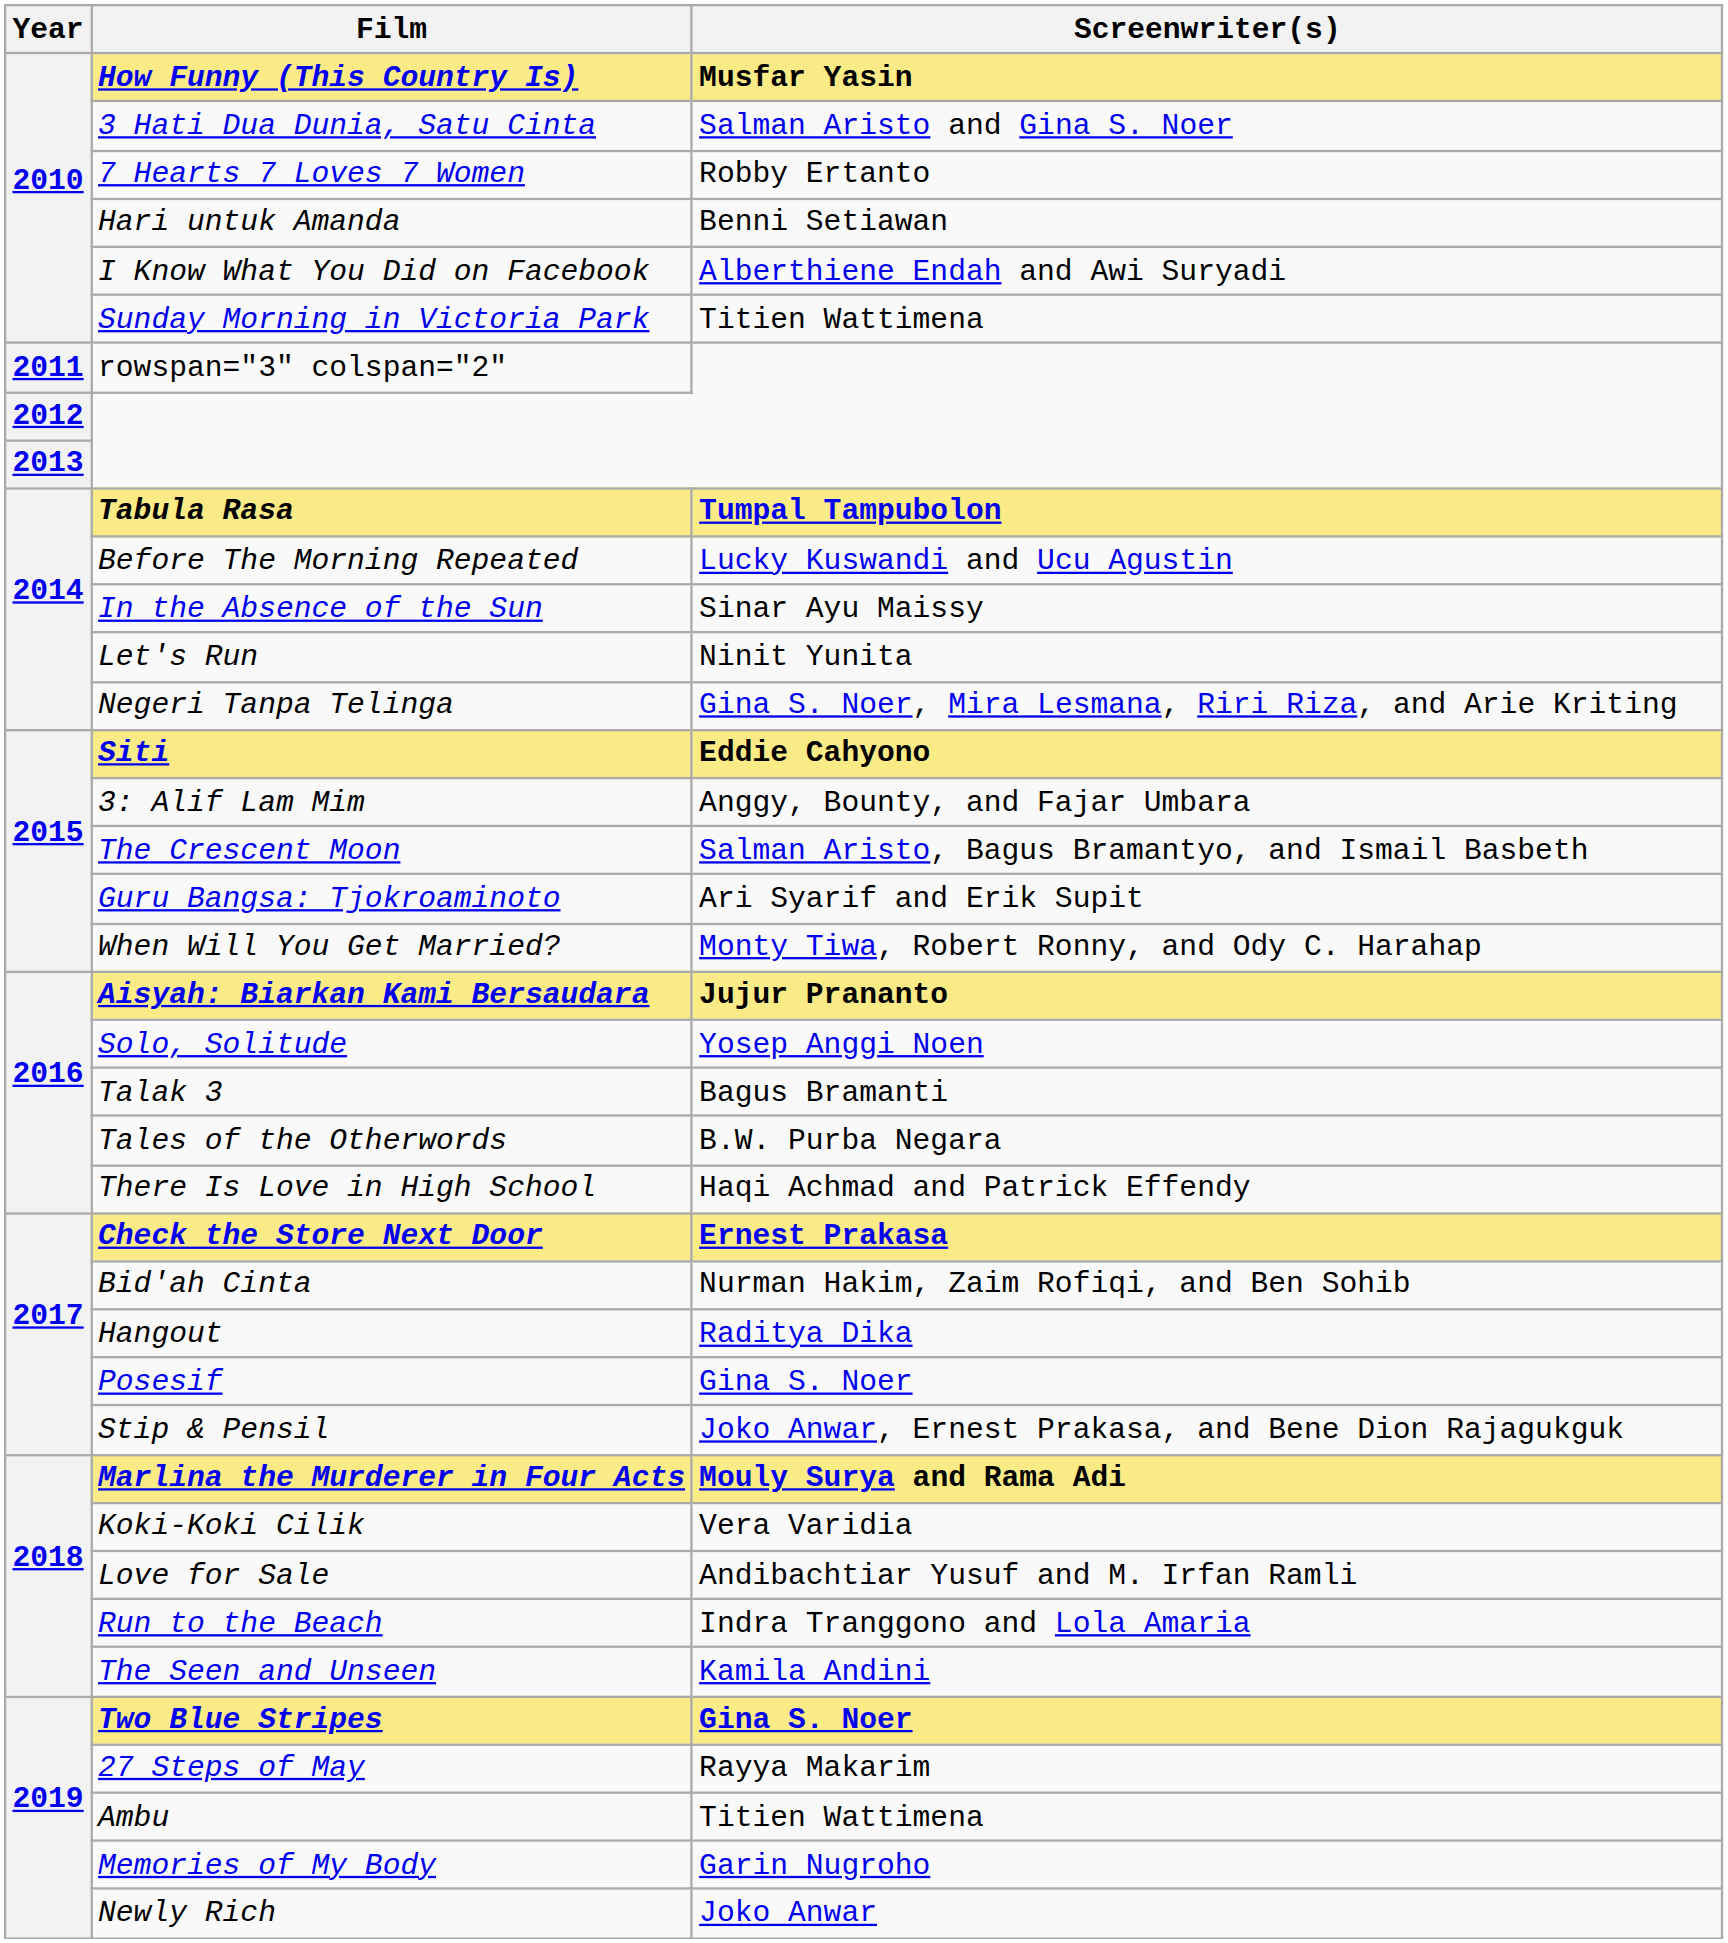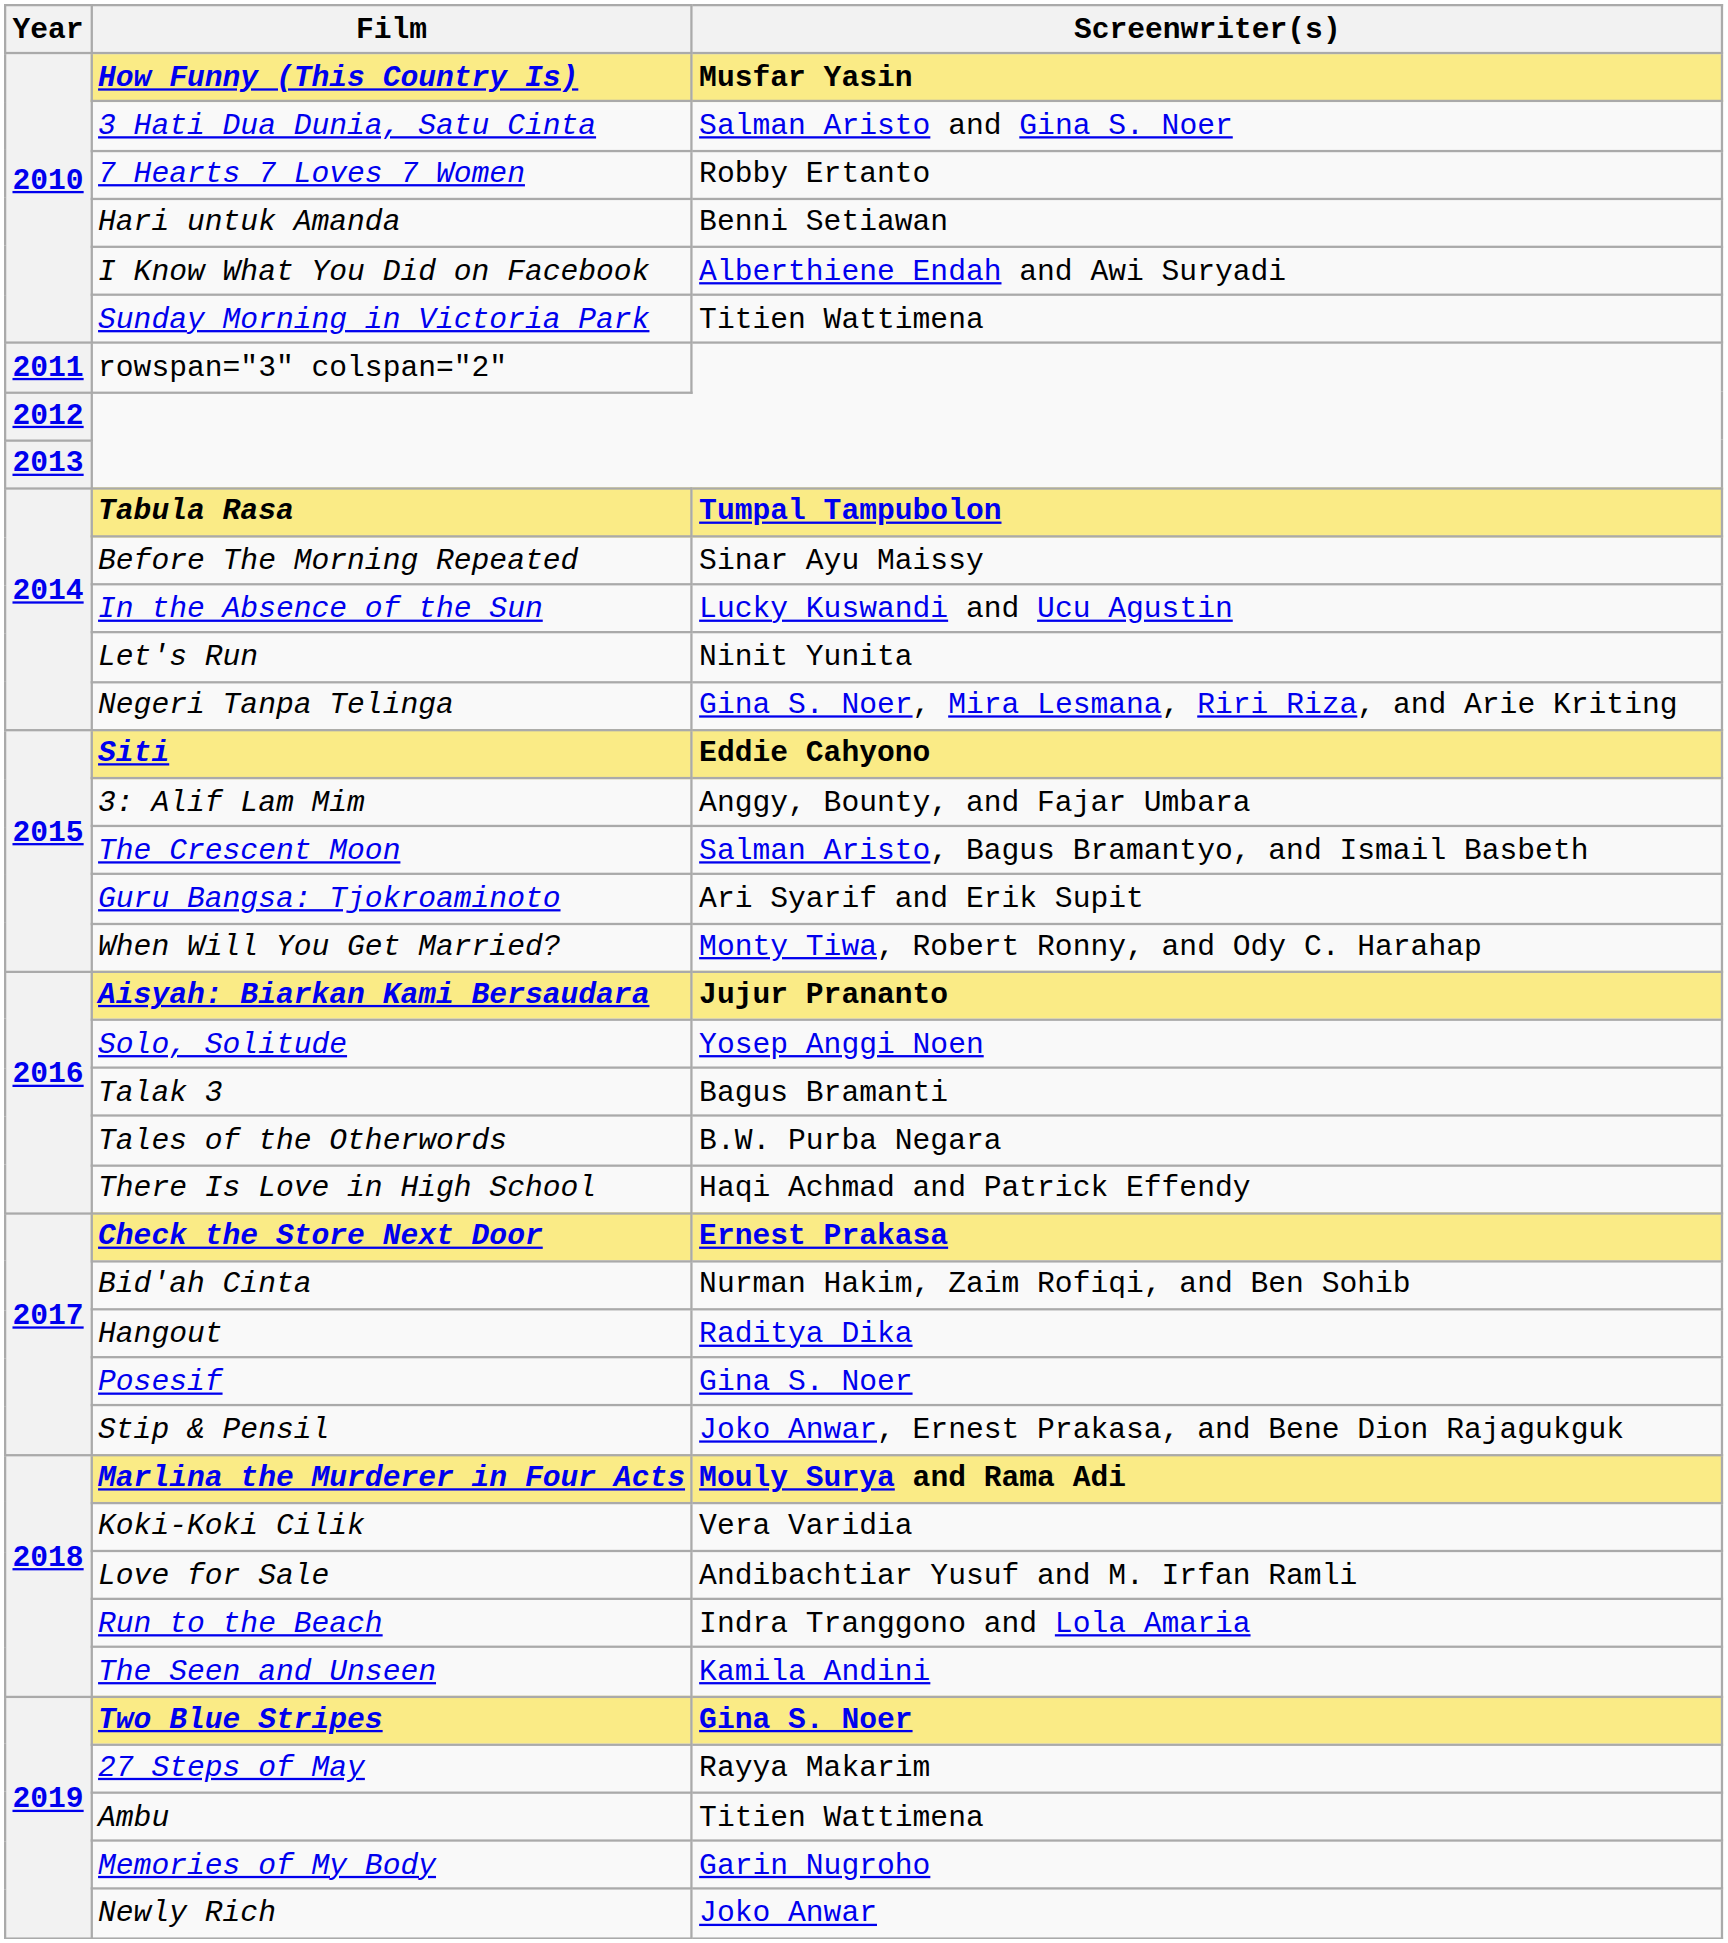(966, 561) Lucky Kuswandi and Ucu Agustin -> (841, 561) Sinar Ayu Maissy
(841, 609) Sinar Ayu Maissy -> (966, 609) Lucky Kuswandi and Ucu Agustin
